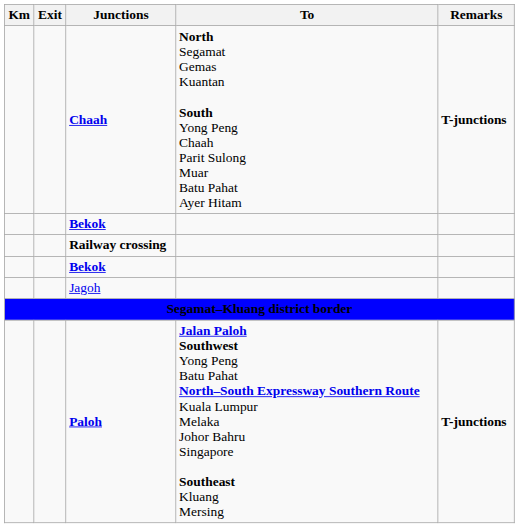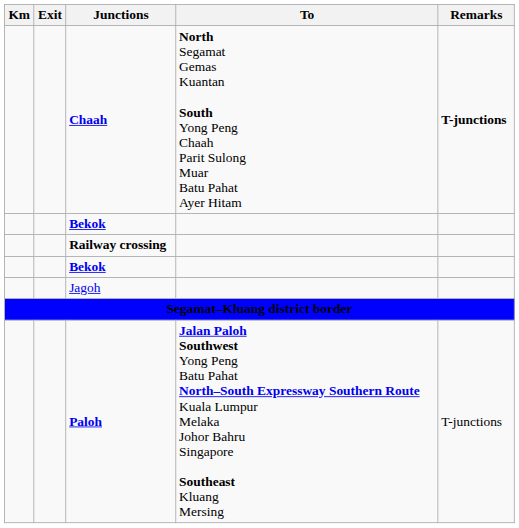(474, 421) bold -> (472, 421) normal
